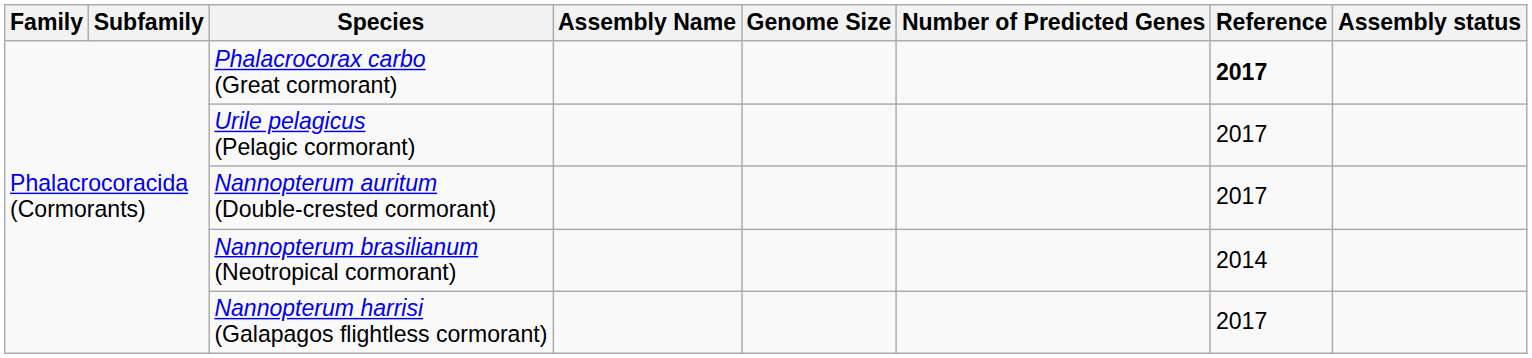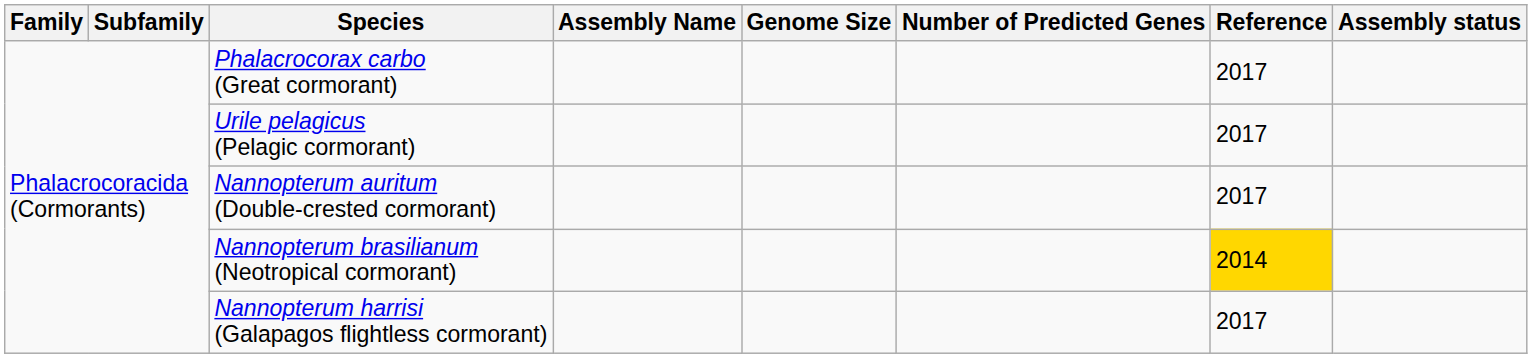(1242, 72) bold -> (1242, 72) normal
(1242, 259) no background -> (1242, 259) gold background
